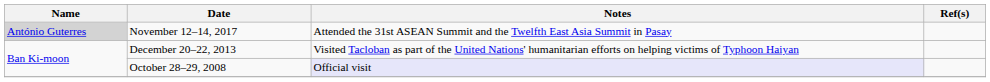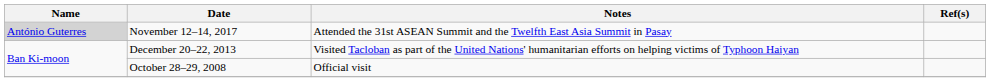(342, 67) lavender background -> (342, 67) no background
